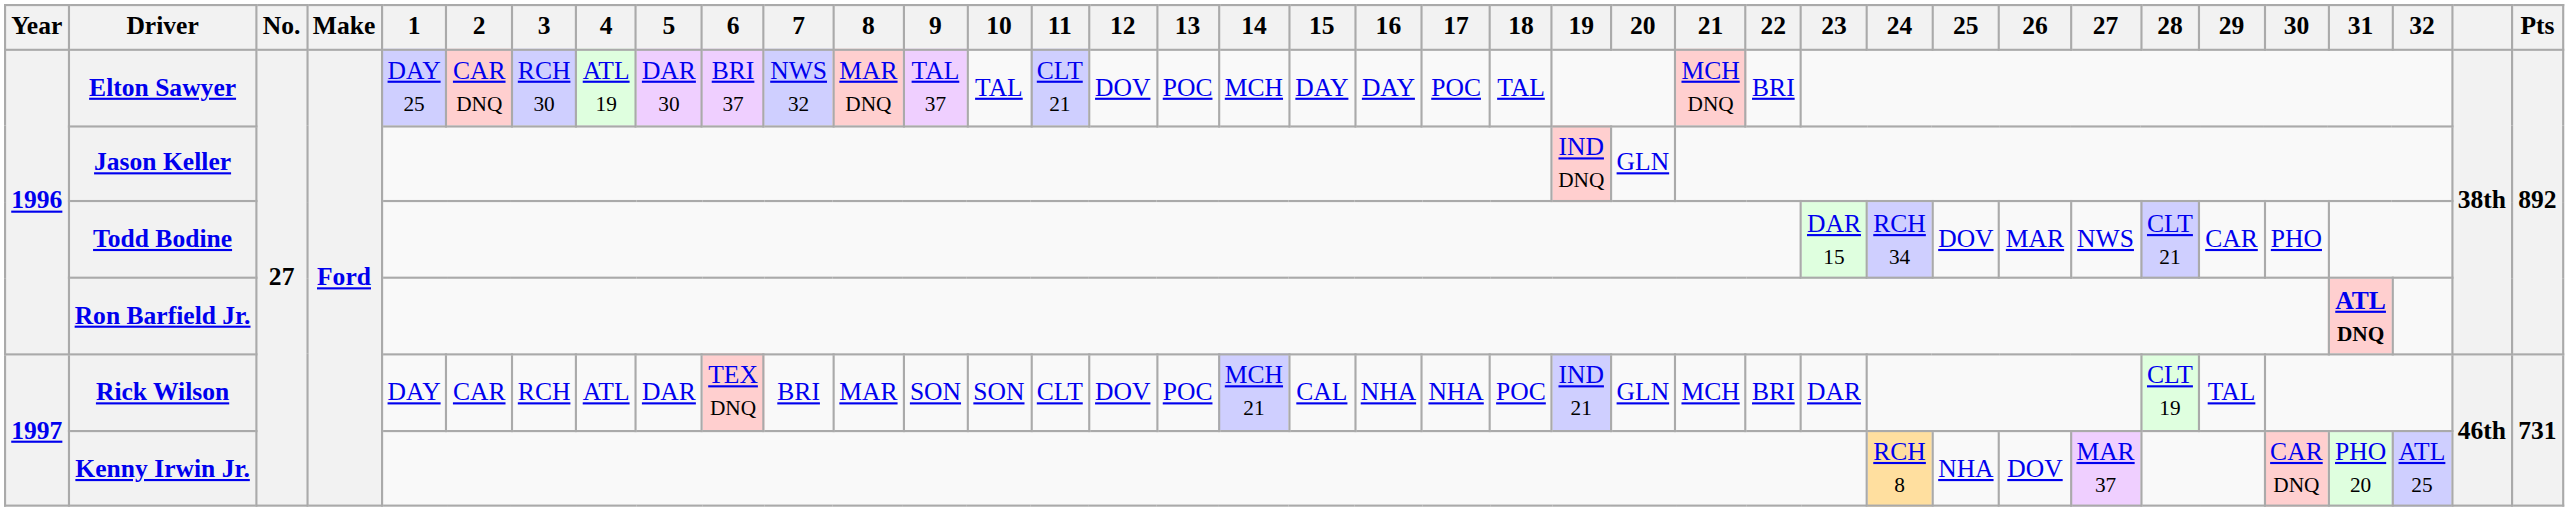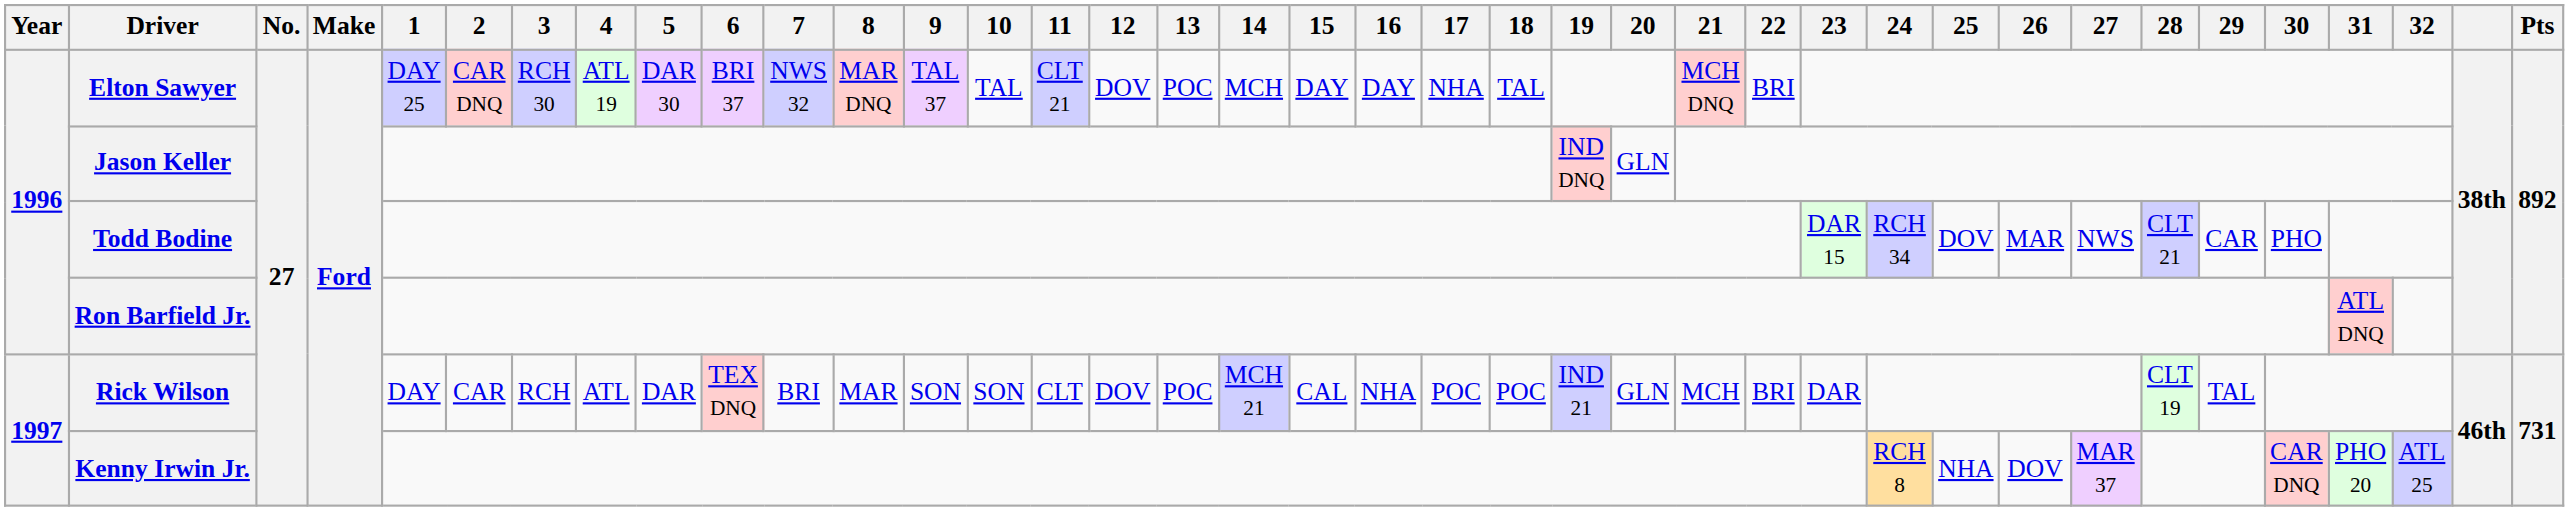(1456, 86) POC -> (1456, 86) NHA
(2361, 315) bold -> (2361, 314) normal
(1456, 391) NHA -> (1456, 391) POC
